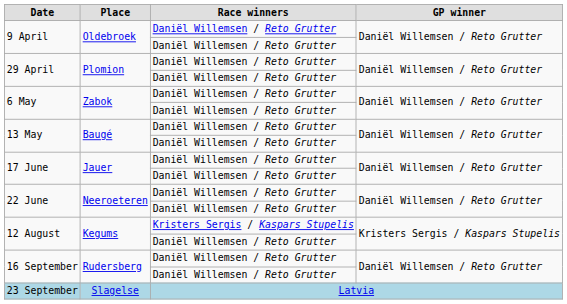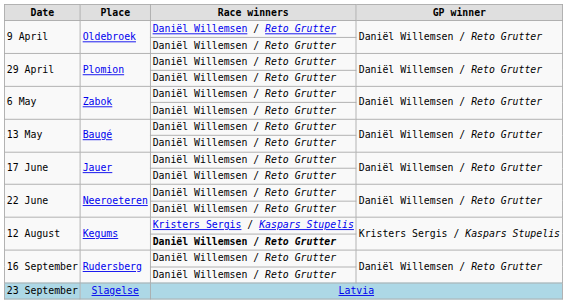(244, 242) normal -> (244, 242) bold
